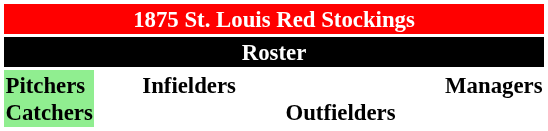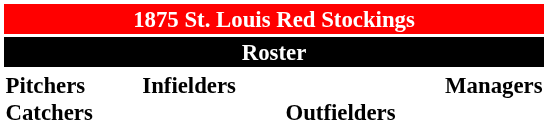(49, 98) lightgreen background -> (49, 98) no background
